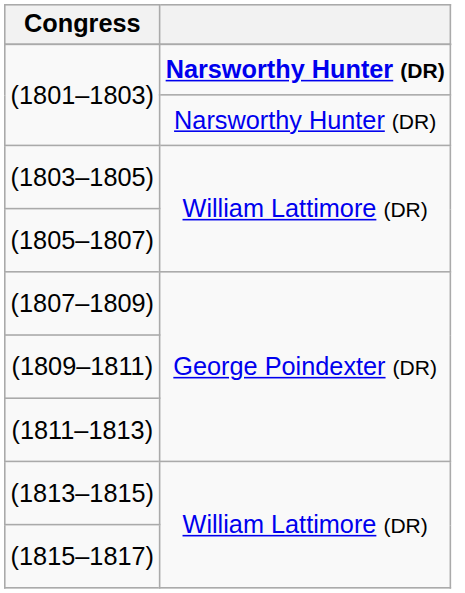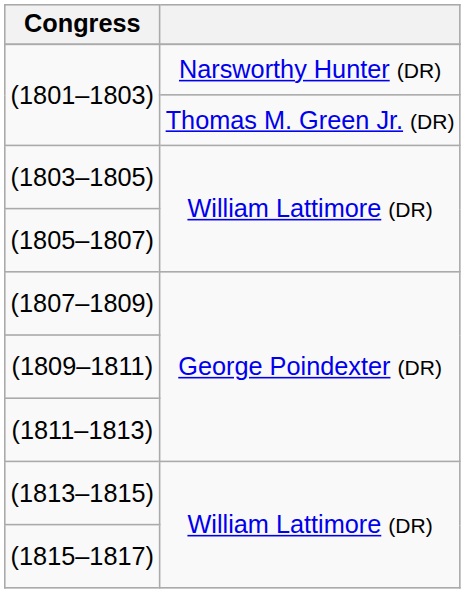(305, 69) bold -> (310, 69) normal
(305, 120) Narsworthy Hunter (DR) -> (310, 120) Thomas M. Green Jr. (DR)
